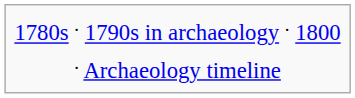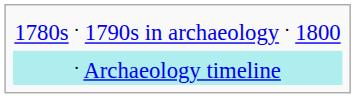(178, 67) no background -> (178, 67) paleturquoise background
